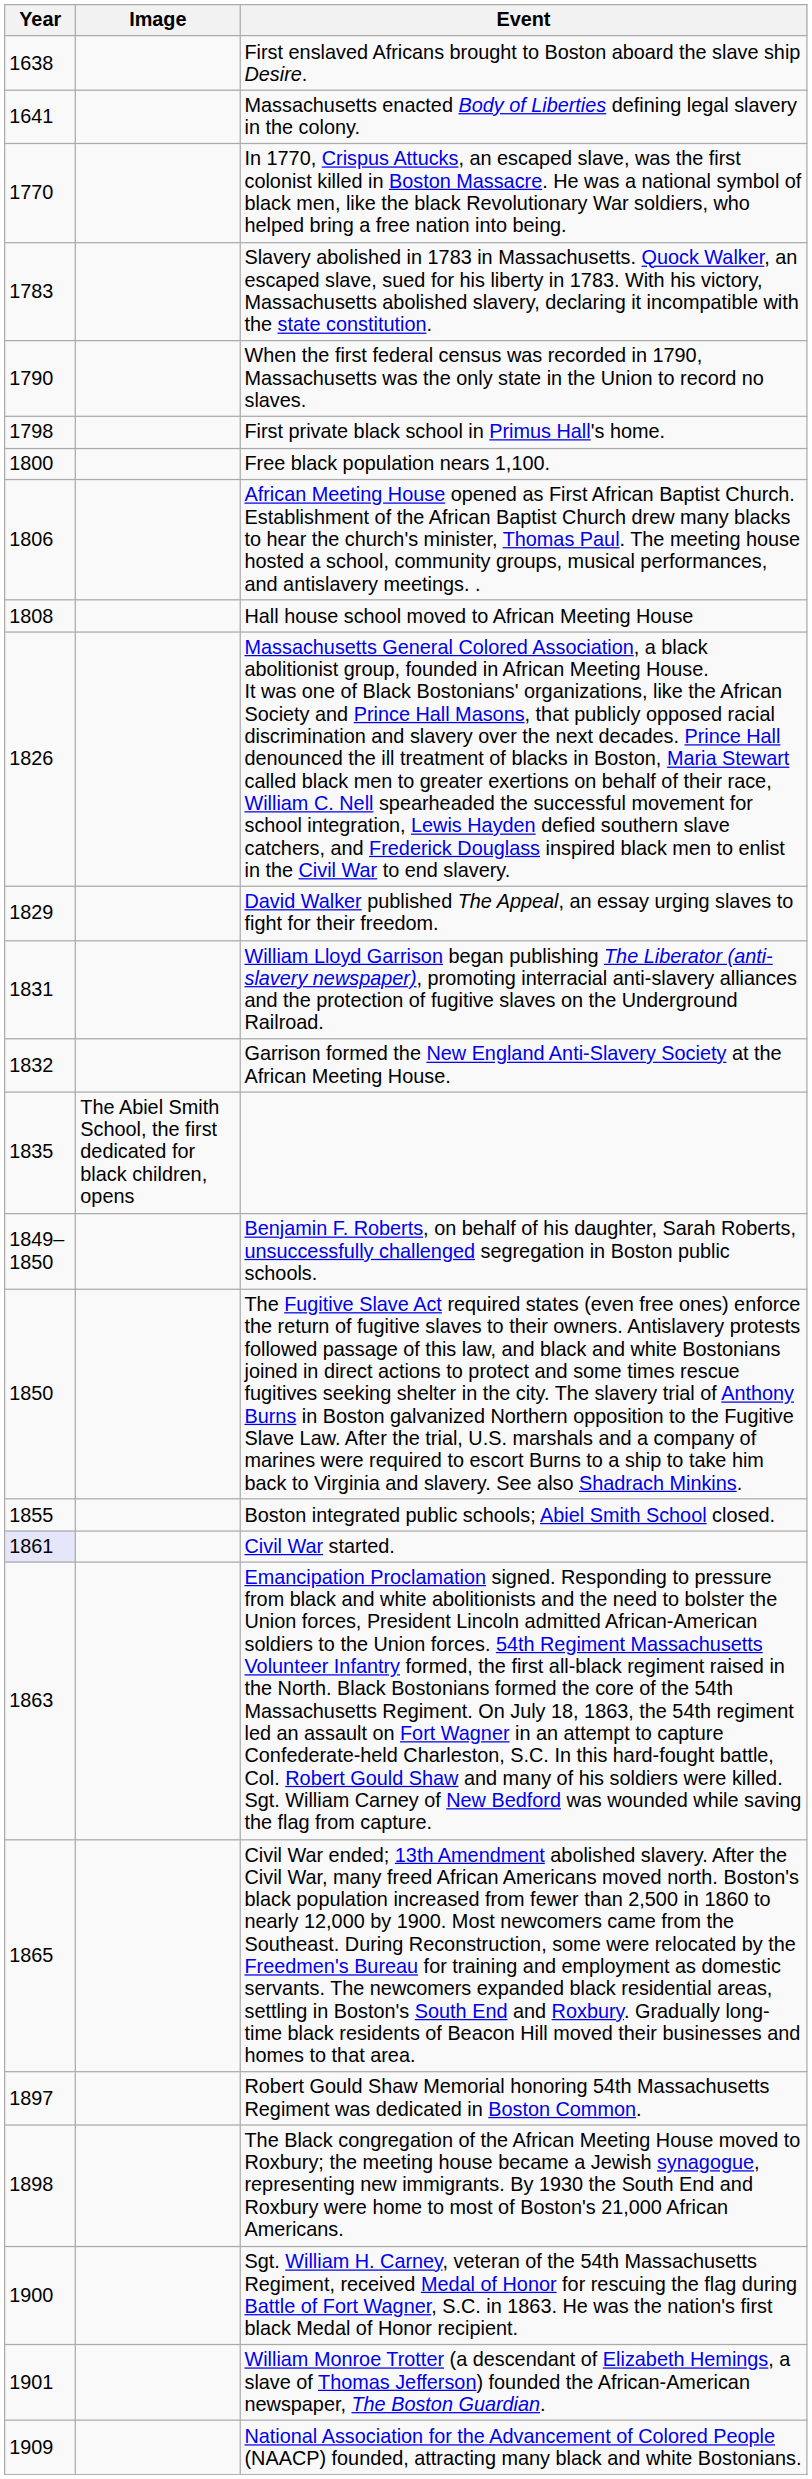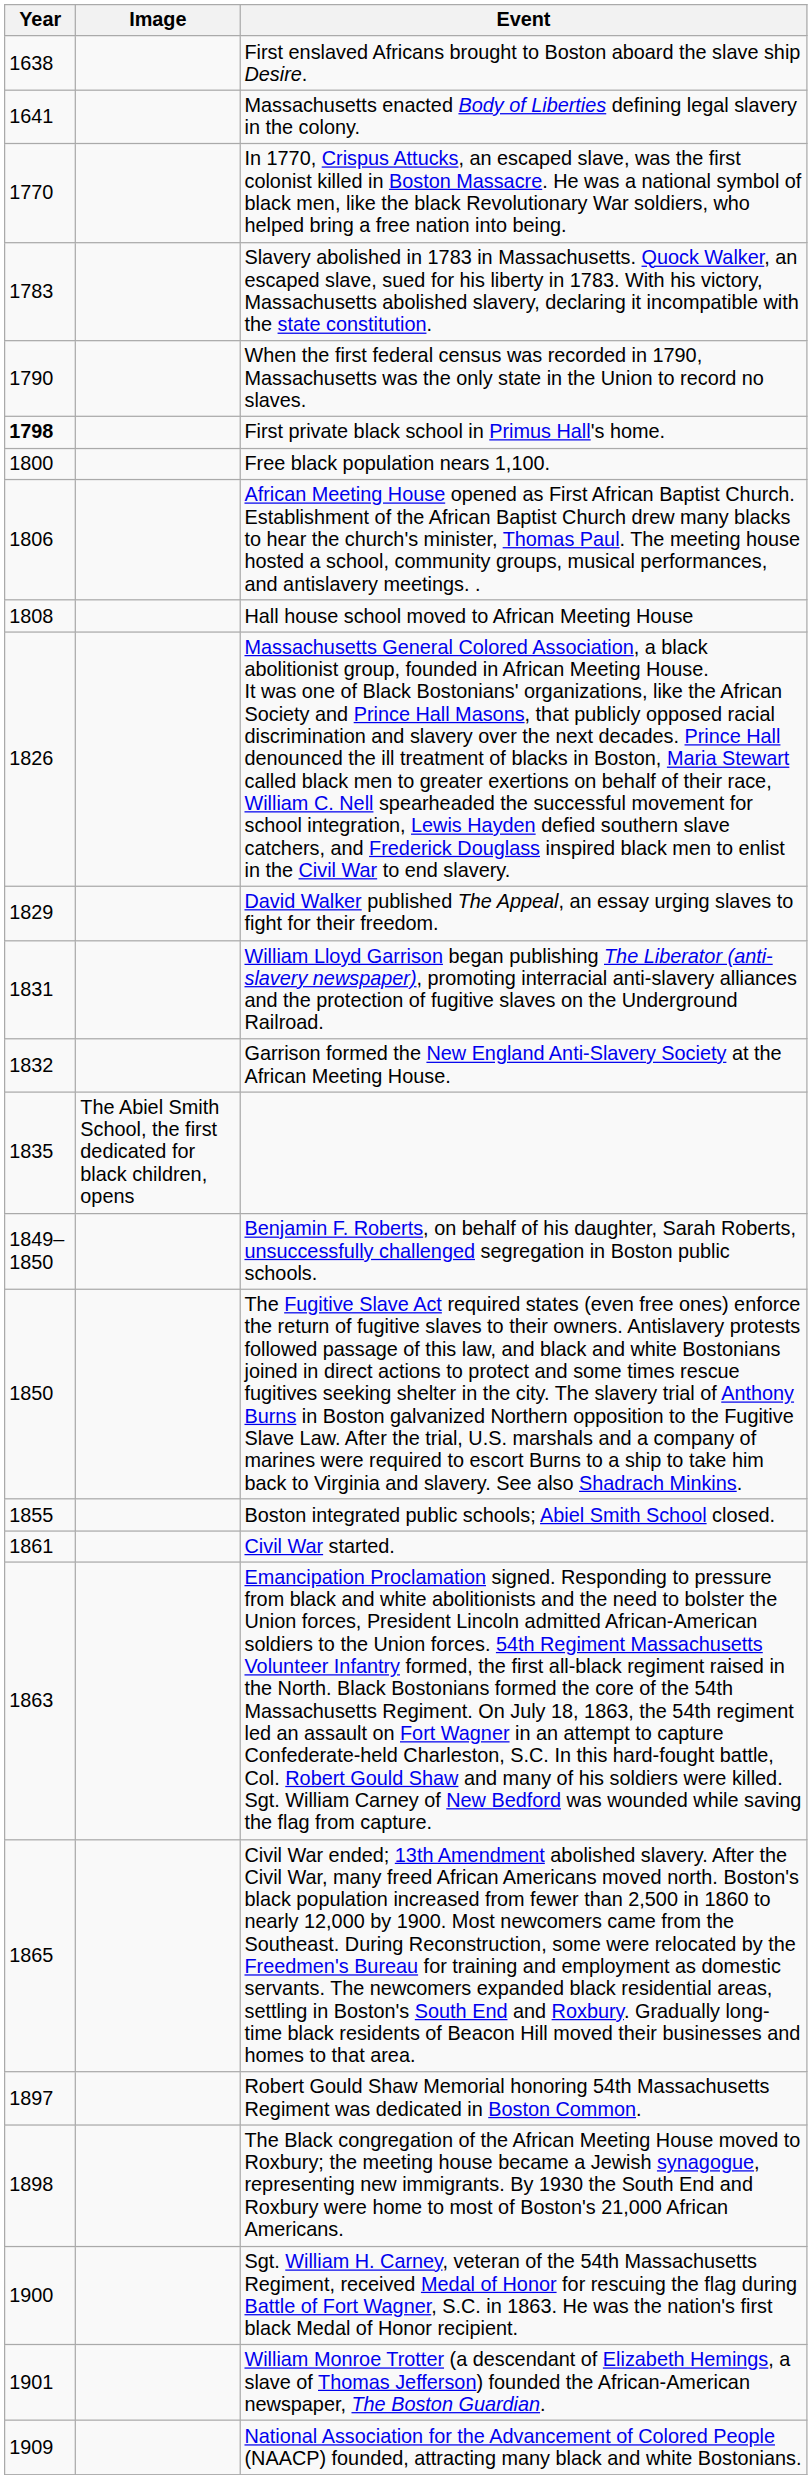(31, 432) normal -> (31, 432) bold
(31, 1546) lavender background -> (31, 1546) no background
